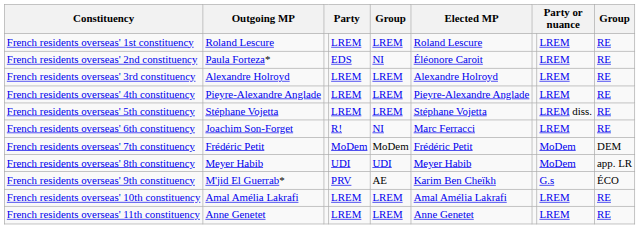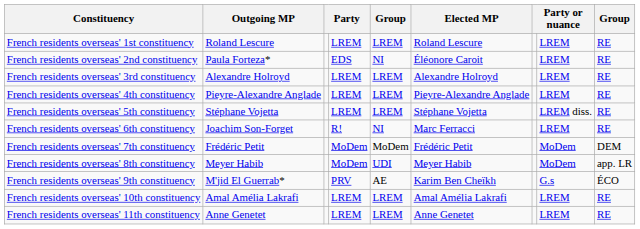(341, 163) UDI -> (349, 163) MoDem
